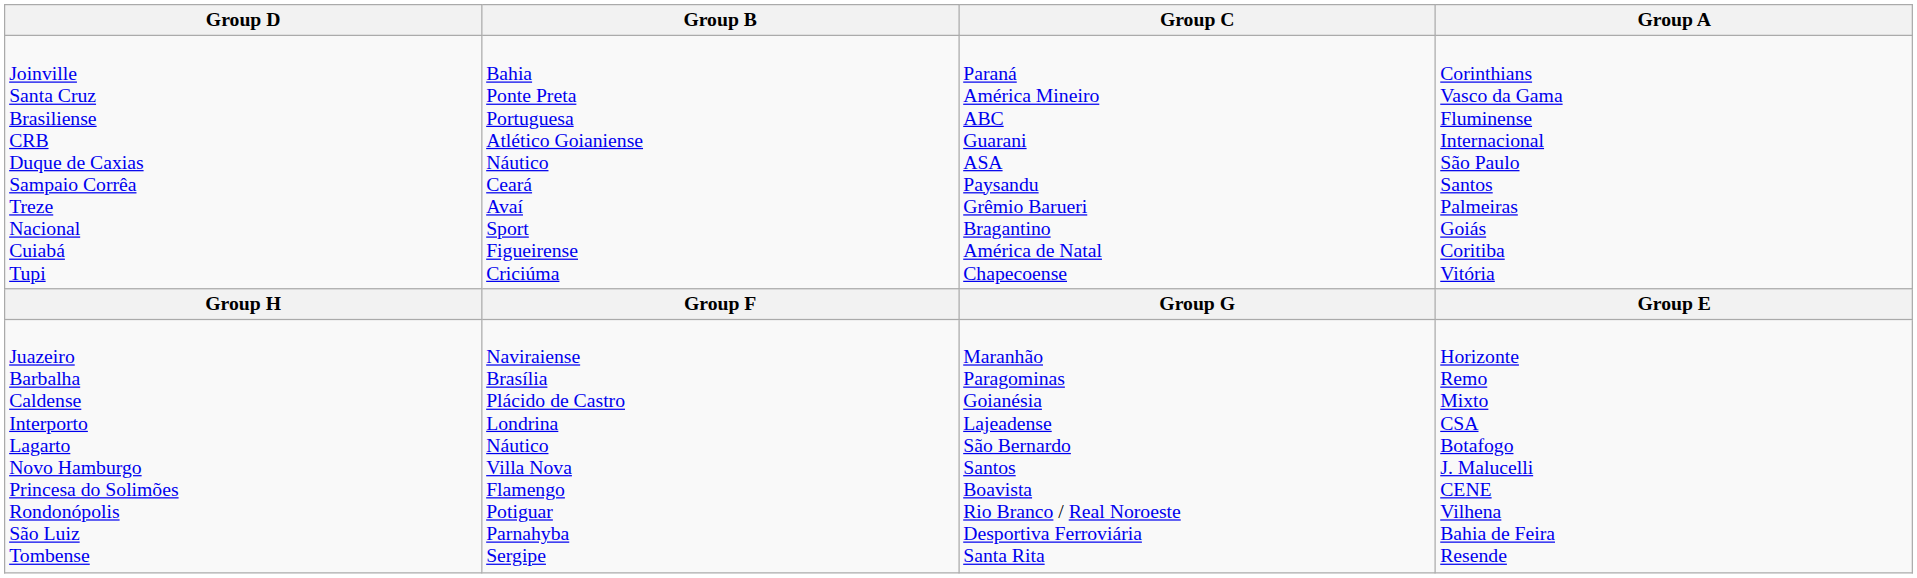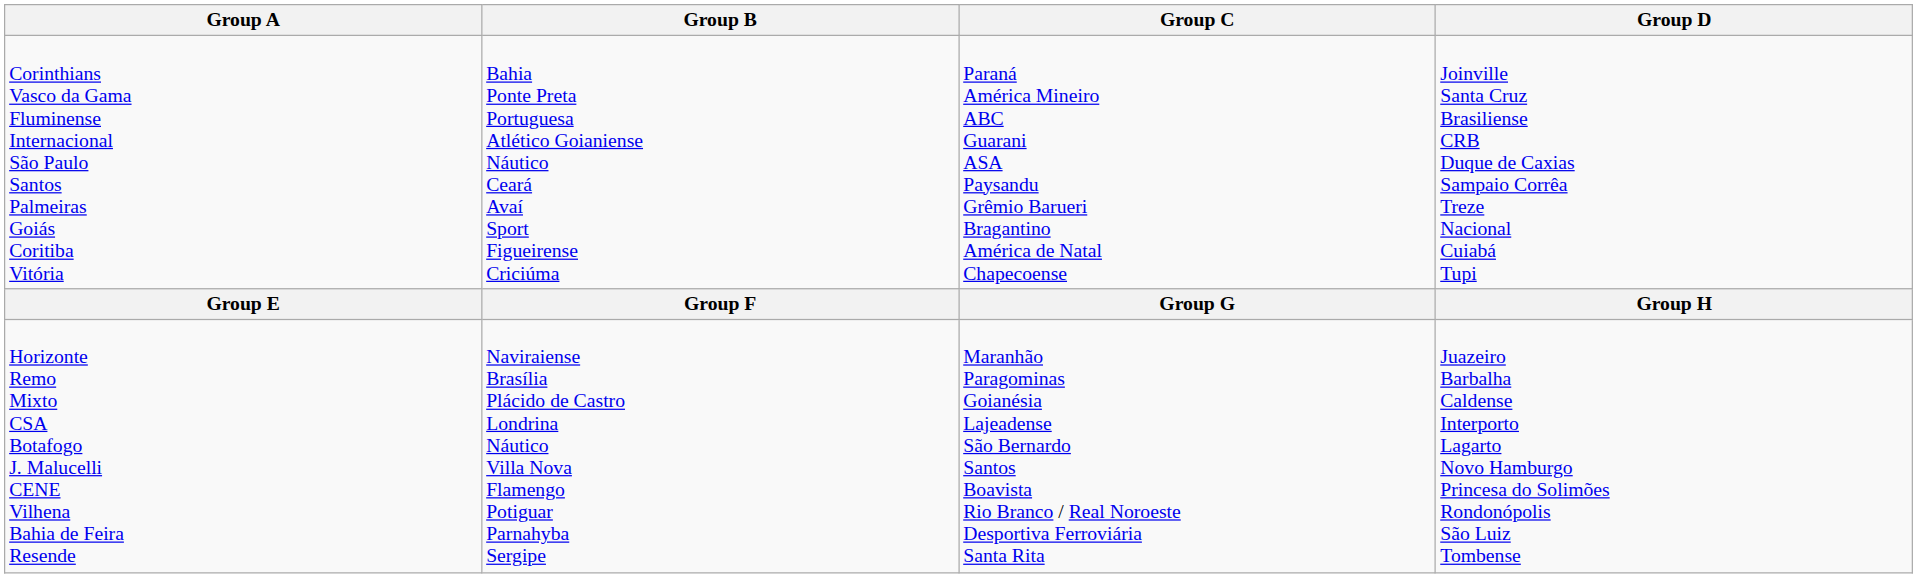columns swapped: (1674, 20) <-> (243, 20)
